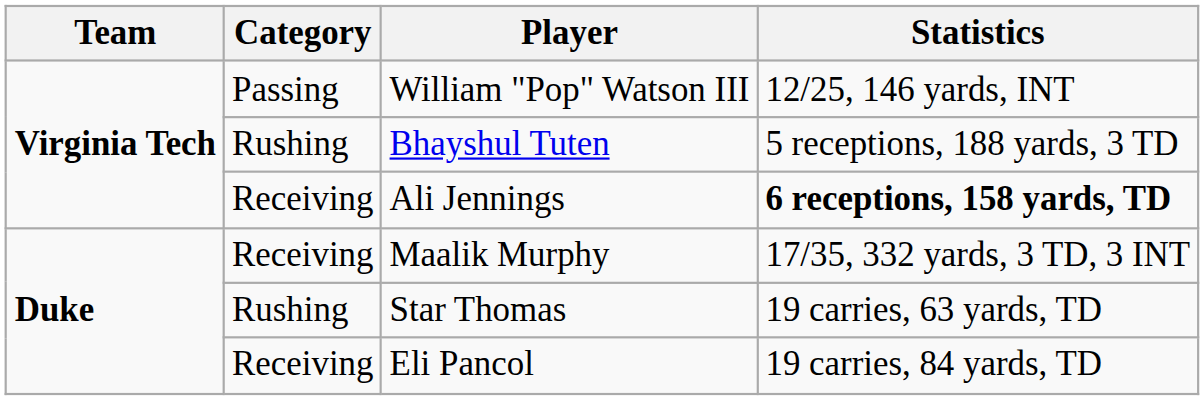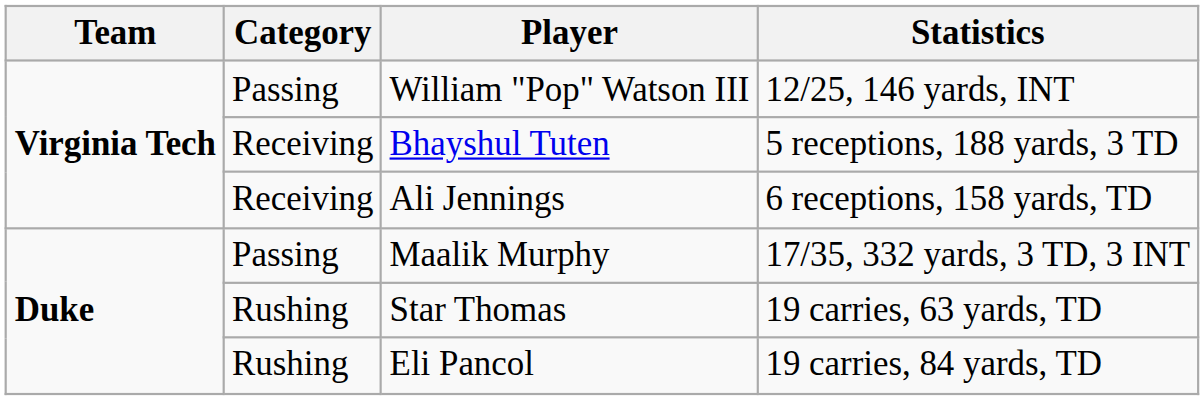(290, 143) Rushing -> (303, 143) Receiving
(968, 198) bold -> (959, 198) normal
(303, 254) Receiving -> (285, 254) Passing
(303, 364) Receiving -> (290, 364) Rushing
